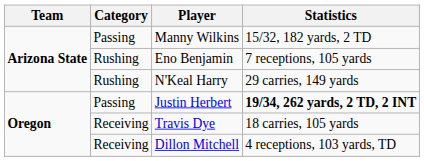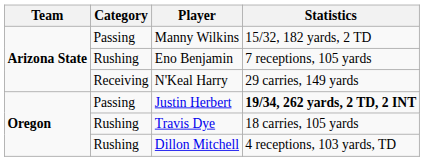(116, 80) Rushing -> (121, 80) Receiving
(121, 123) Receiving -> (116, 123) Rushing
(121, 145) Receiving -> (116, 145) Rushing
